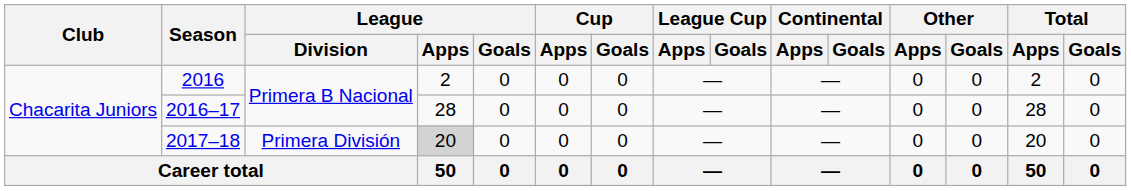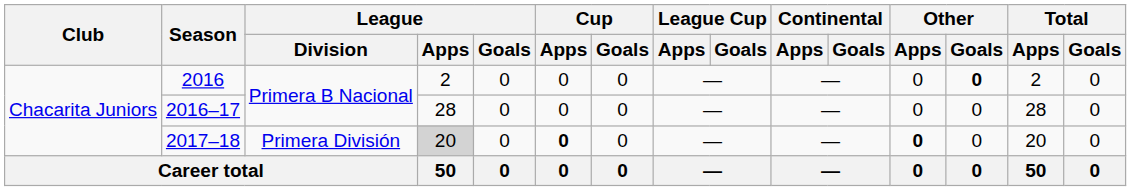(977, 79) normal -> (977, 79) bold
(563, 140) normal -> (563, 140) bold
(918, 140) normal -> (918, 140) bold
